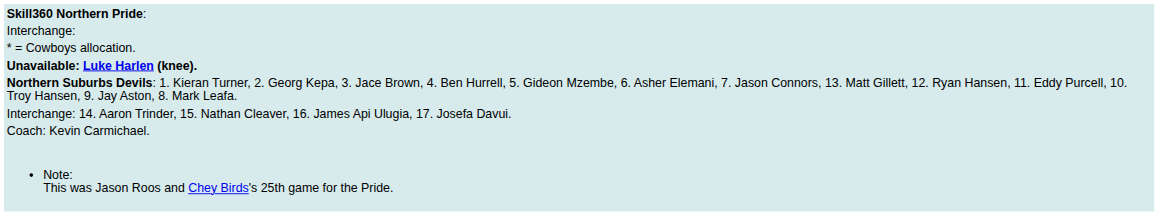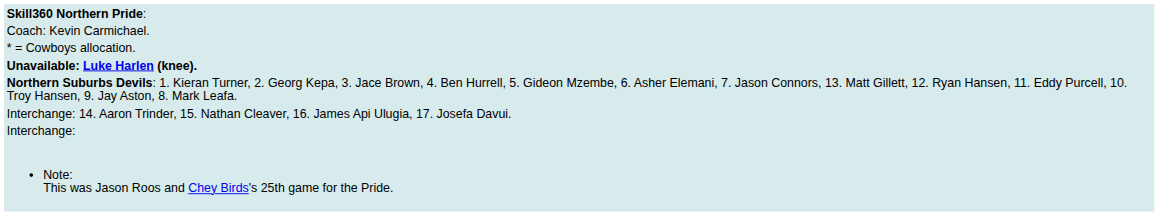(41, 31) Interchange: -> (78, 31) Coach: Kevin Carmichael.
(78, 131) Coach: Kevin Carmichael. -> (41, 131) Interchange:
